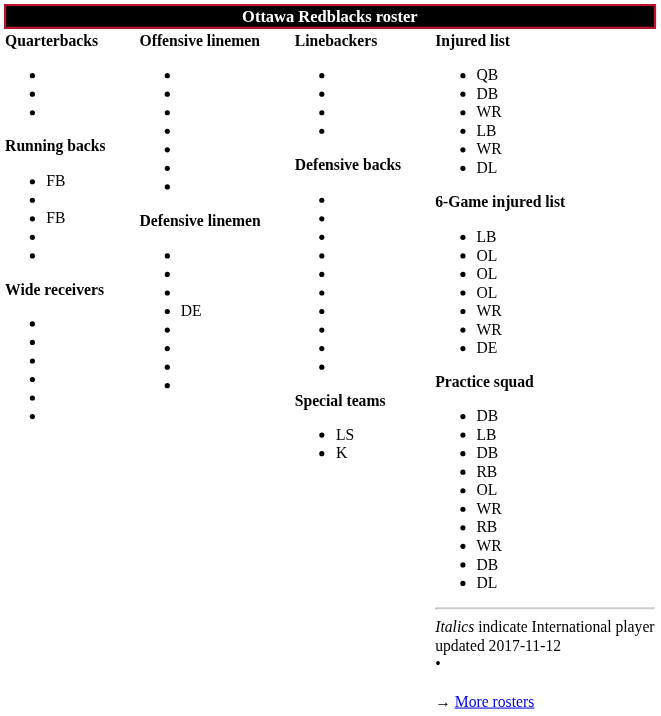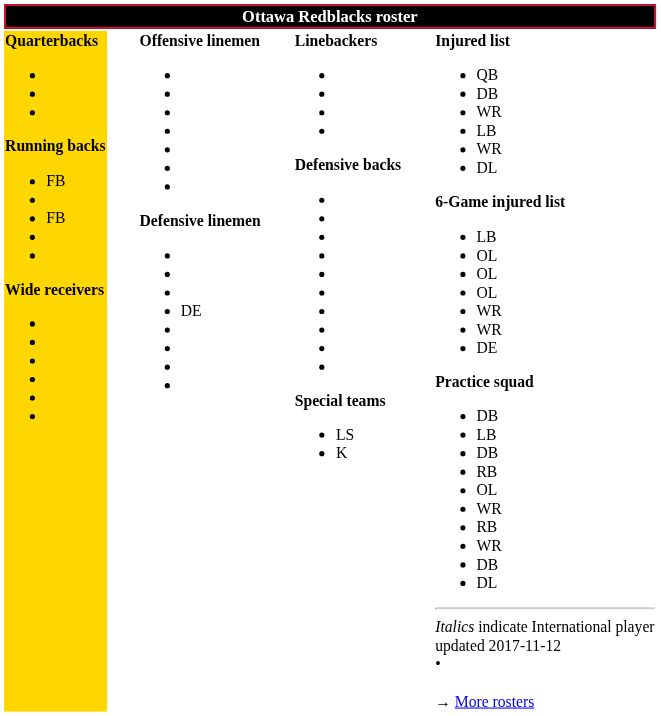(55, 229) no background -> (55, 229) gold background
